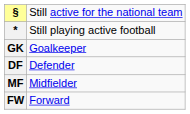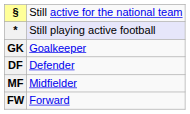(92, 30) no background -> (92, 30) lavender background
